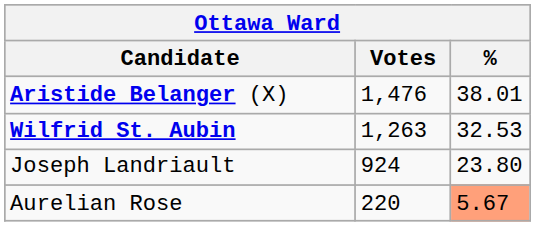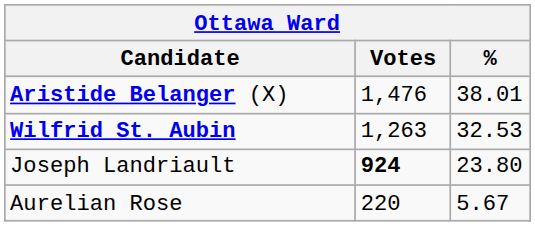(381, 167) normal -> (381, 167) bold
(483, 203) lightsalmon background -> (483, 203) no background
